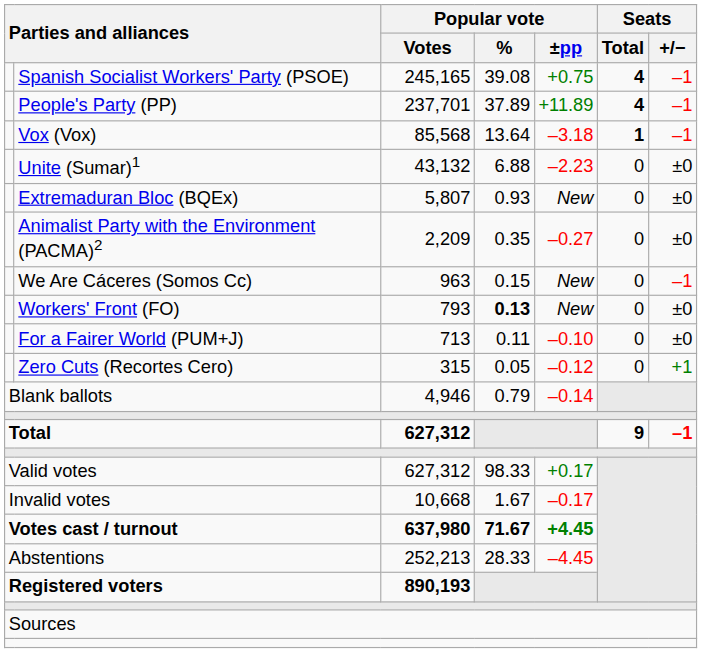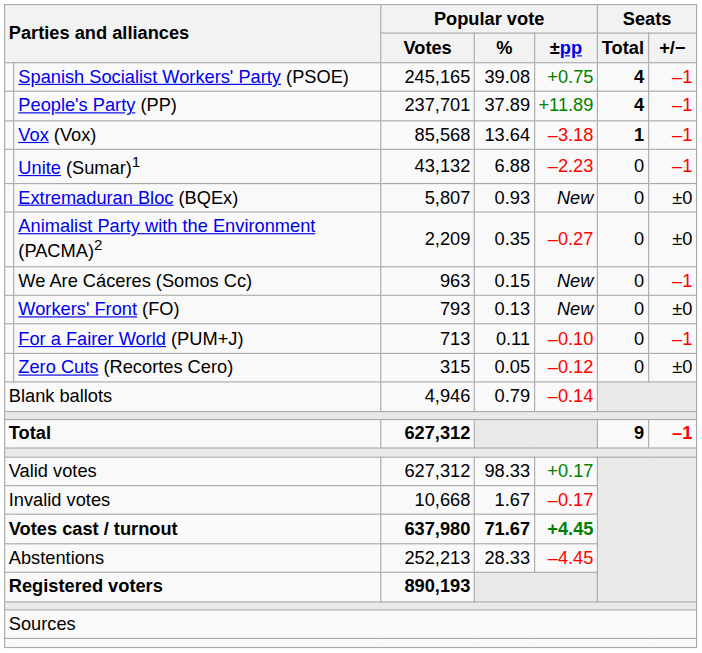(682, 166) ±0 -> (682, 166) –1
(512, 309) bold -> (512, 309) normal
(682, 338) ±0 -> (682, 338) –1
(682, 367) +1 -> (682, 367) ±0
